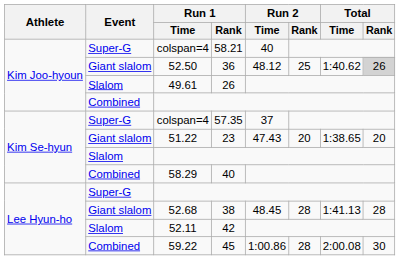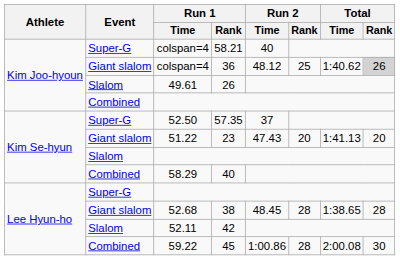(183, 67) 52.50 -> (183, 67) colspan=4
(183, 121) colspan=4 -> (183, 121) 52.50
(342, 139) 1:38.65 -> (342, 139) 1:41.13
(342, 210) 1:41.13 -> (342, 210) 1:38.65
